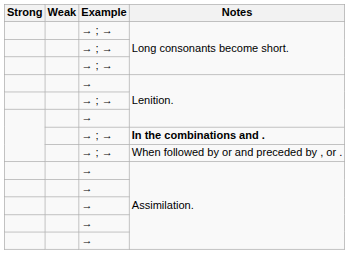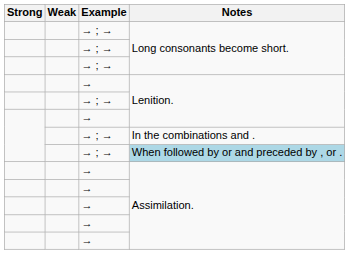(198, 135) bold -> (193, 135) normal
(237, 153) no background -> (237, 153) lightblue background
